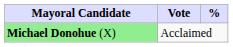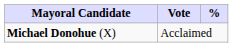(61, 32) lightgreen background -> (61, 32) no background
